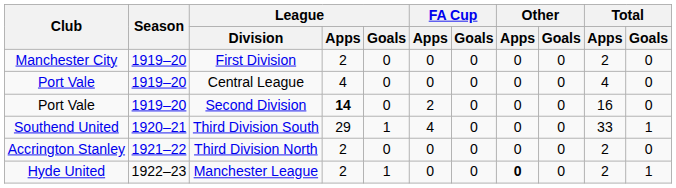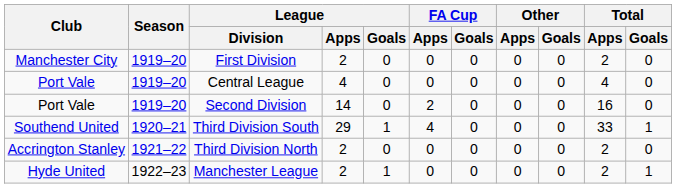(343, 104) bold -> (343, 104) normal
(518, 171) bold -> (518, 171) normal
